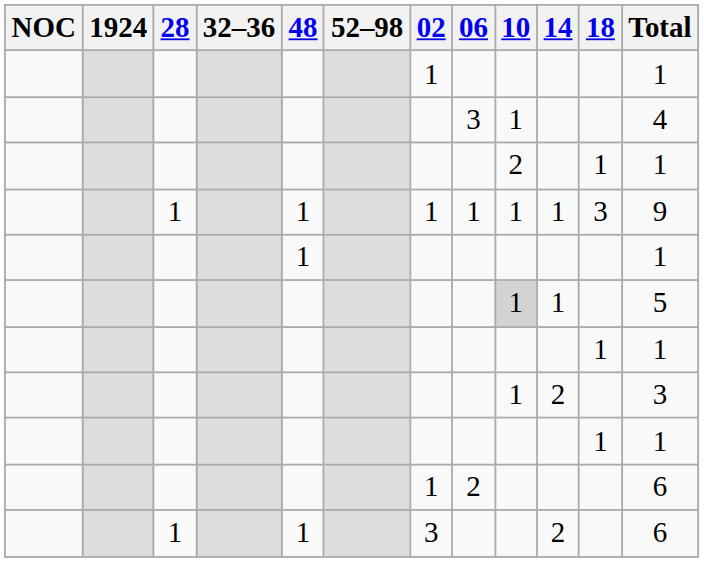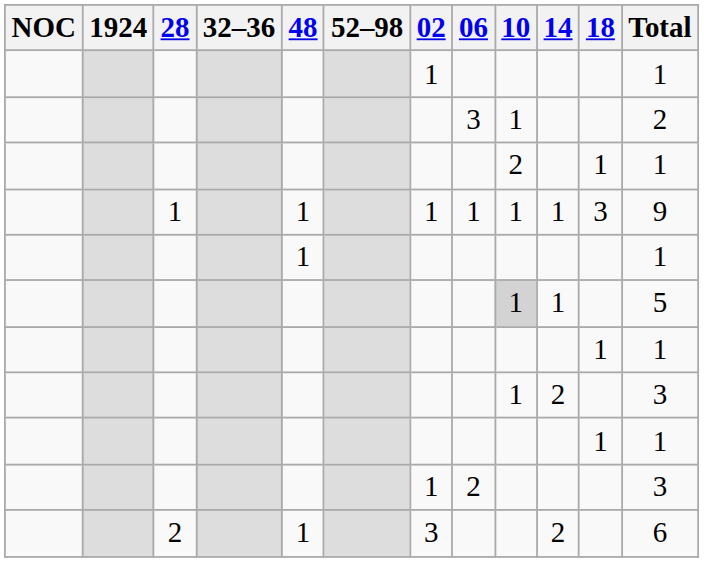(660, 119) 4 -> (660, 119) 2
(660, 486) 6 -> (660, 486) 3
(175, 532) 1 -> (175, 532) 2
